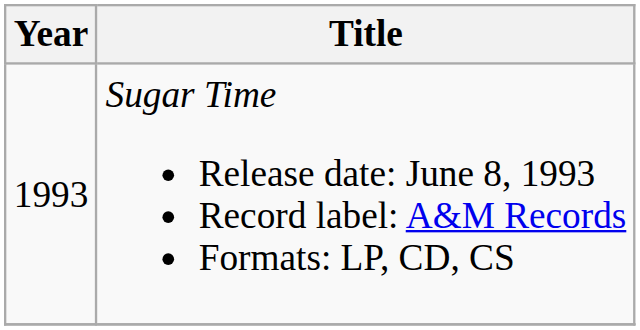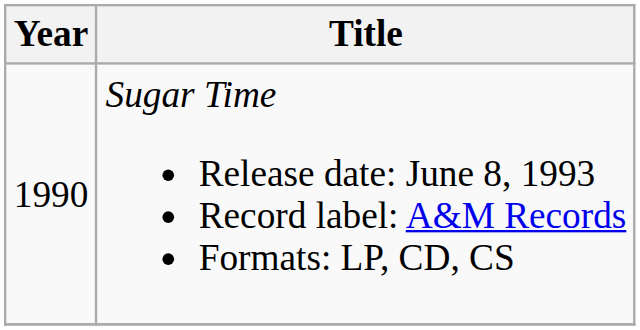(51, 193) 1993 -> (51, 193) 1990
